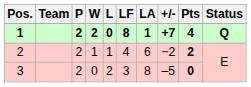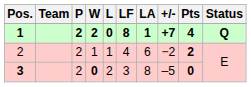(20, 71) normal -> (20, 71) bold
(94, 71) normal -> (94, 71) bold
